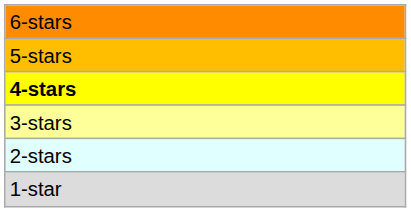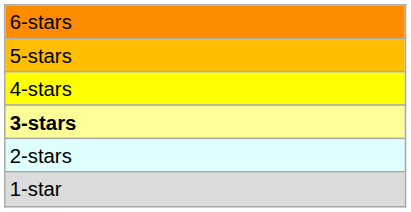(43, 88) bold -> (41, 88) normal
(41, 122) normal -> (43, 122) bold
